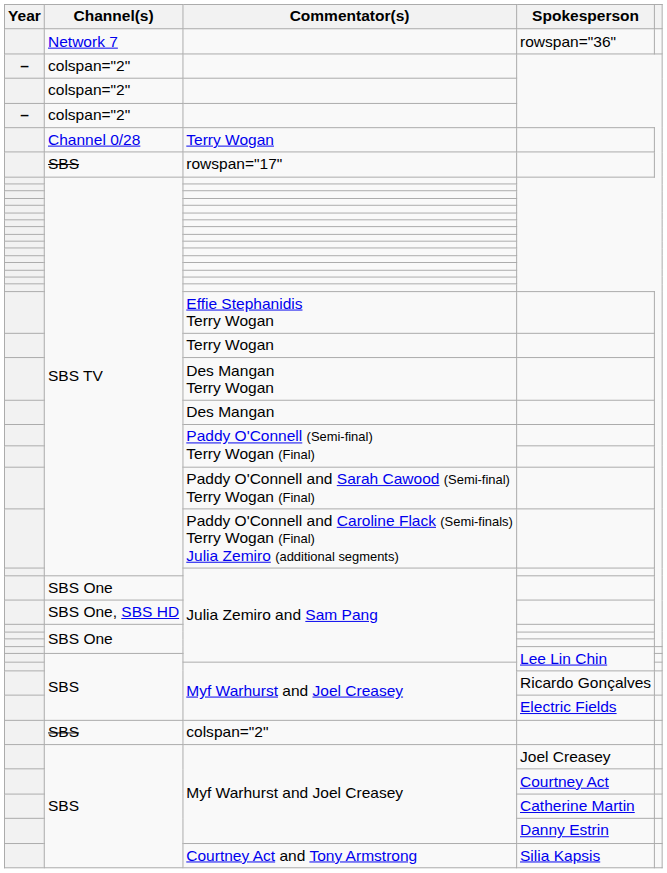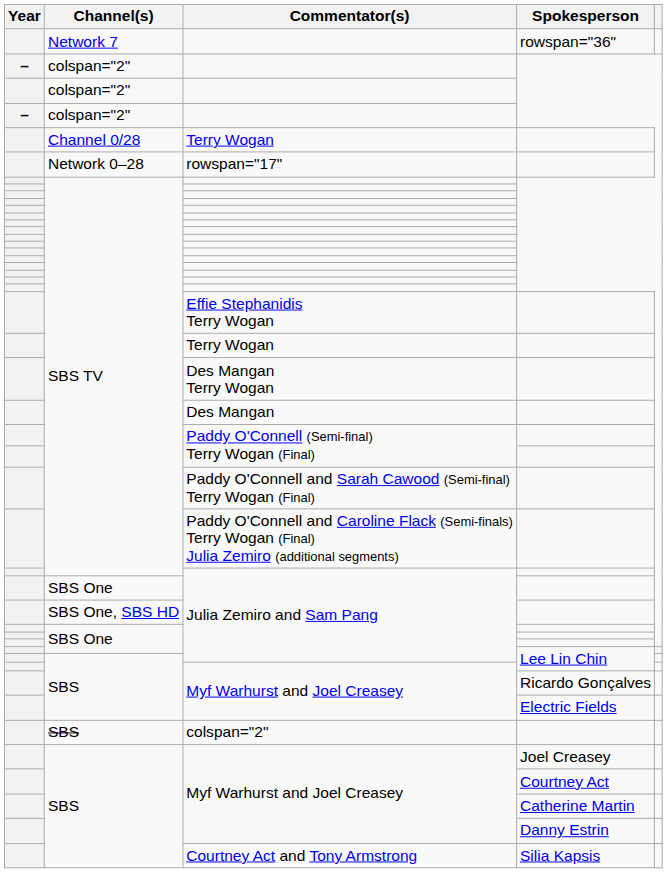(64, 164) SBS -> (96, 164) Network 0–28
